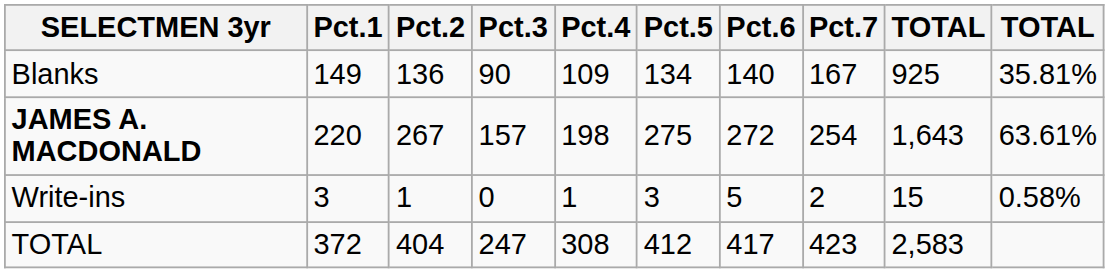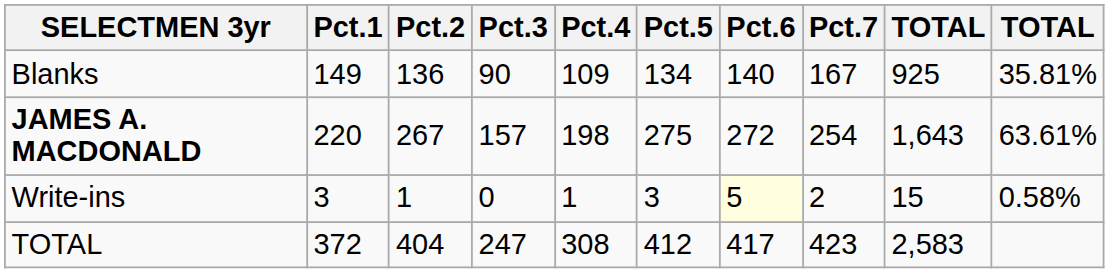(734, 197) no background -> (734, 197) lightyellow background
